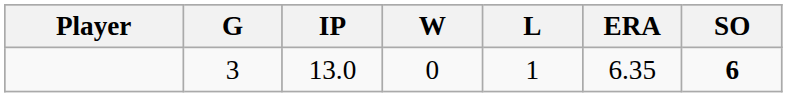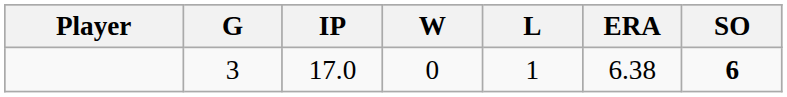(332, 69) 13.0 -> (332, 69) 17.0
(632, 69) 6.35 -> (632, 69) 6.38
